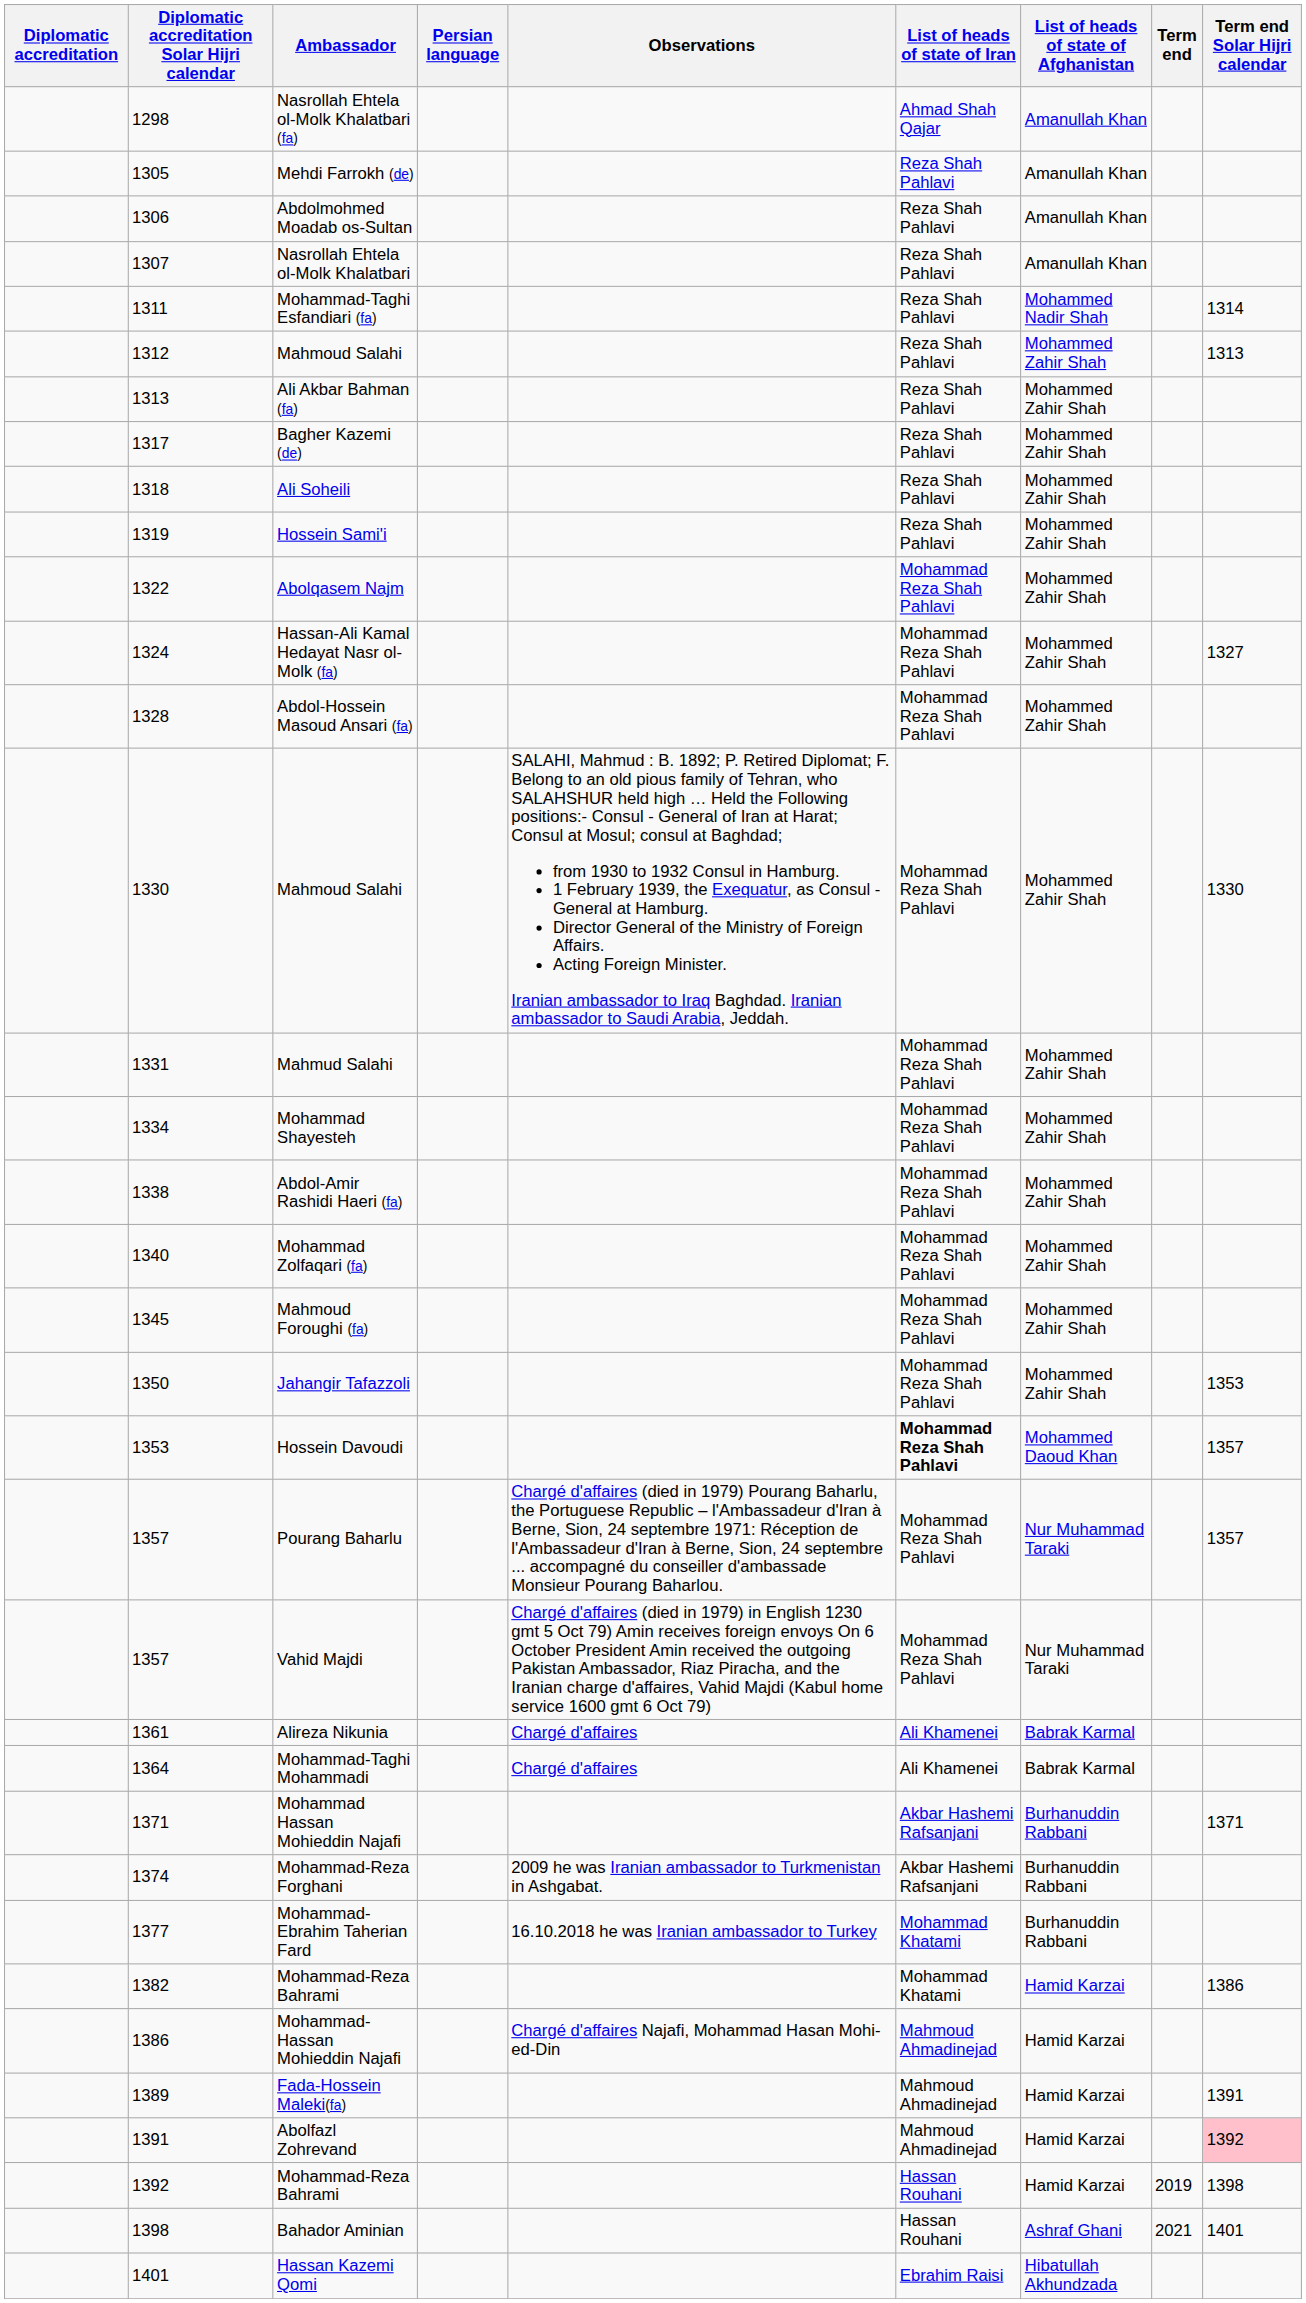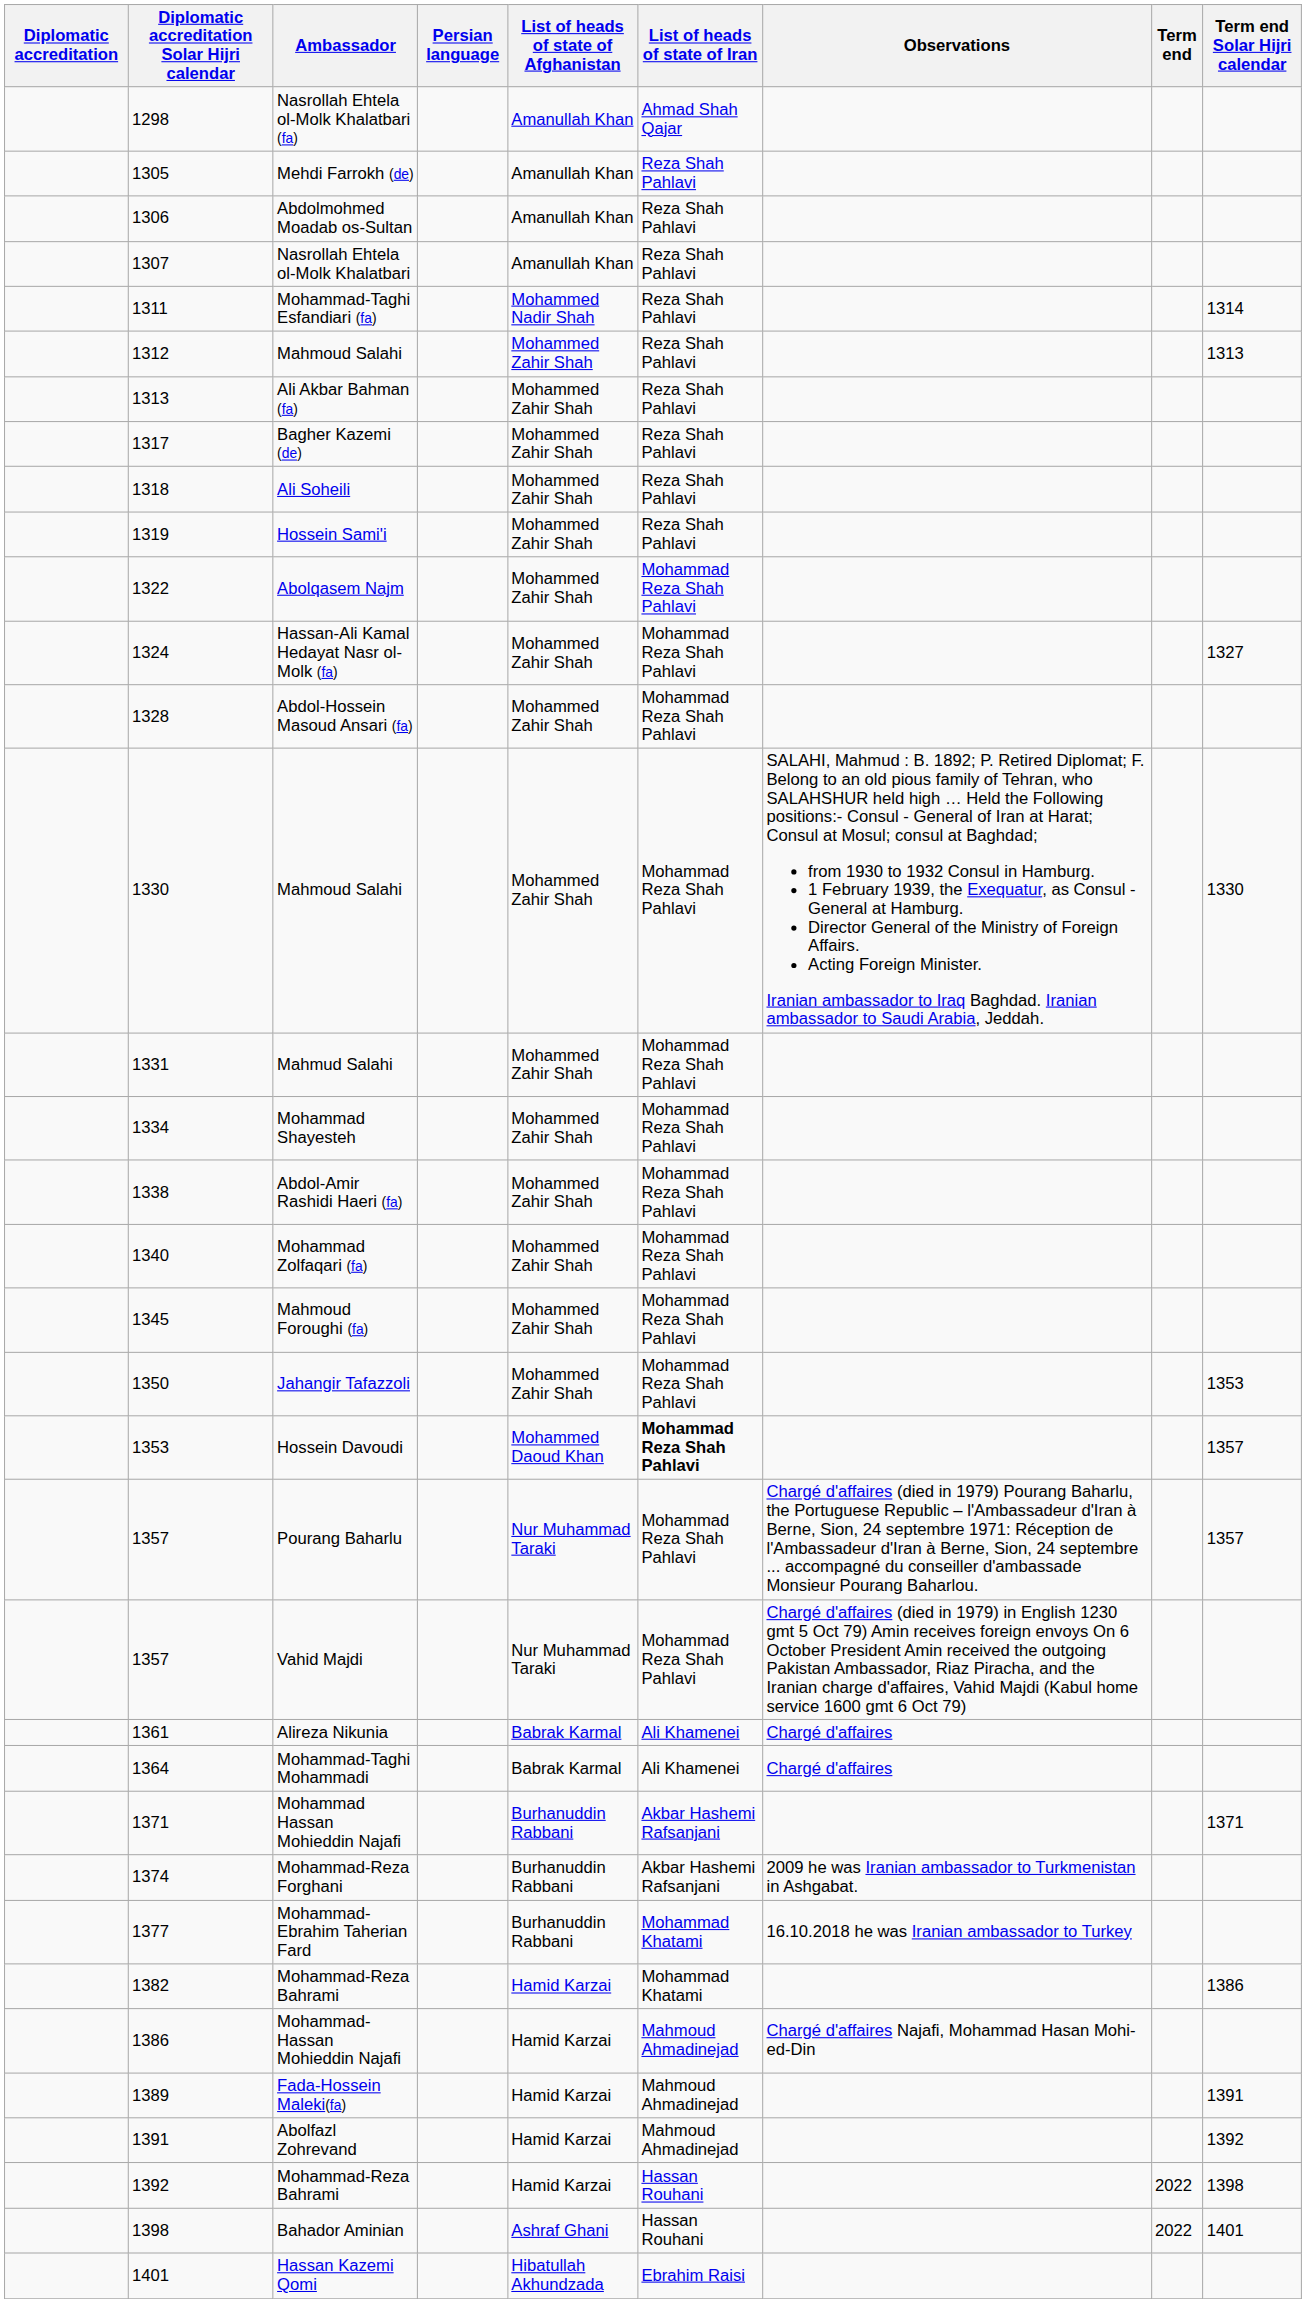columns swapped: (702, 45) <-> (1086, 45)
(1225, 2140) pink background -> (1225, 2140) no background
(1173, 2185) 2019 -> (1173, 2185) 2022
(1173, 2230) 2021 -> (1173, 2230) 2022
